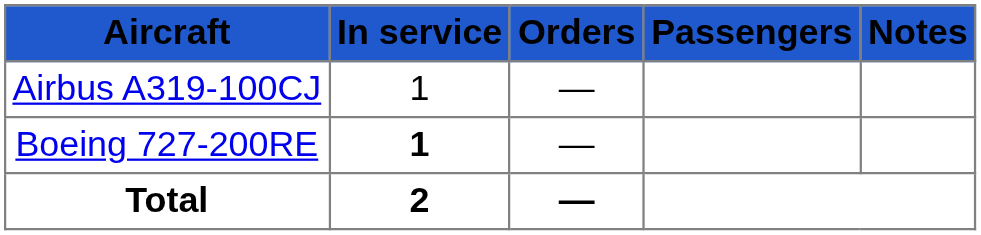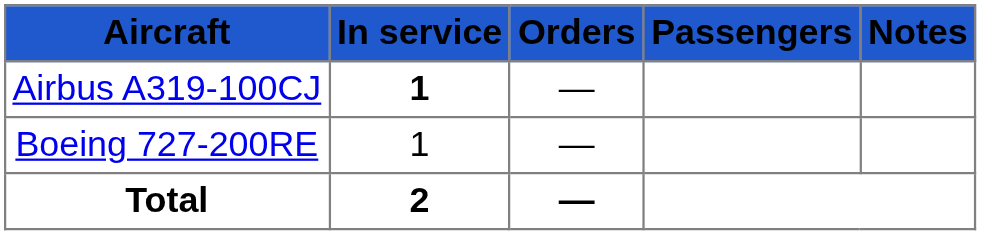(420, 88) normal -> (420, 88) bold
(420, 144) bold -> (420, 144) normal
